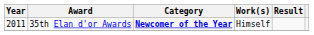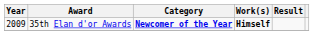(16, 24) 2011 -> (16, 24) 2009
(253, 24) normal -> (253, 24) bold
